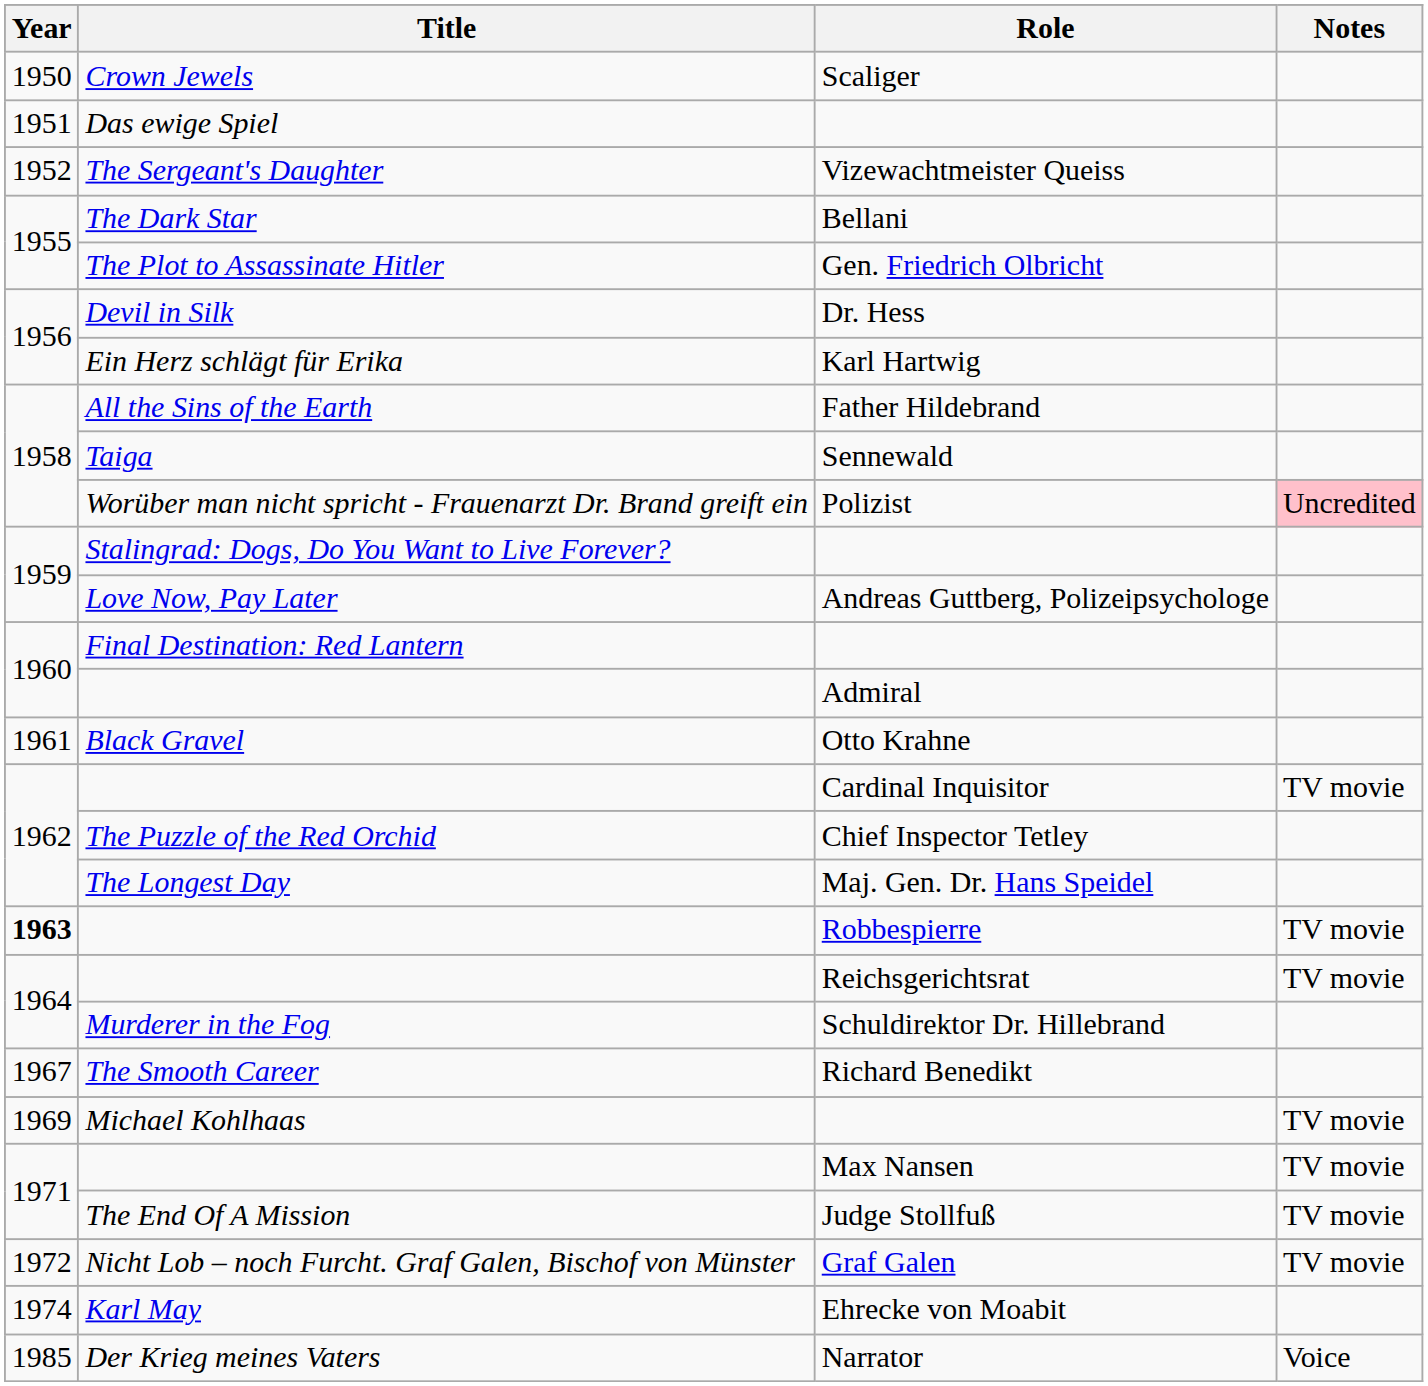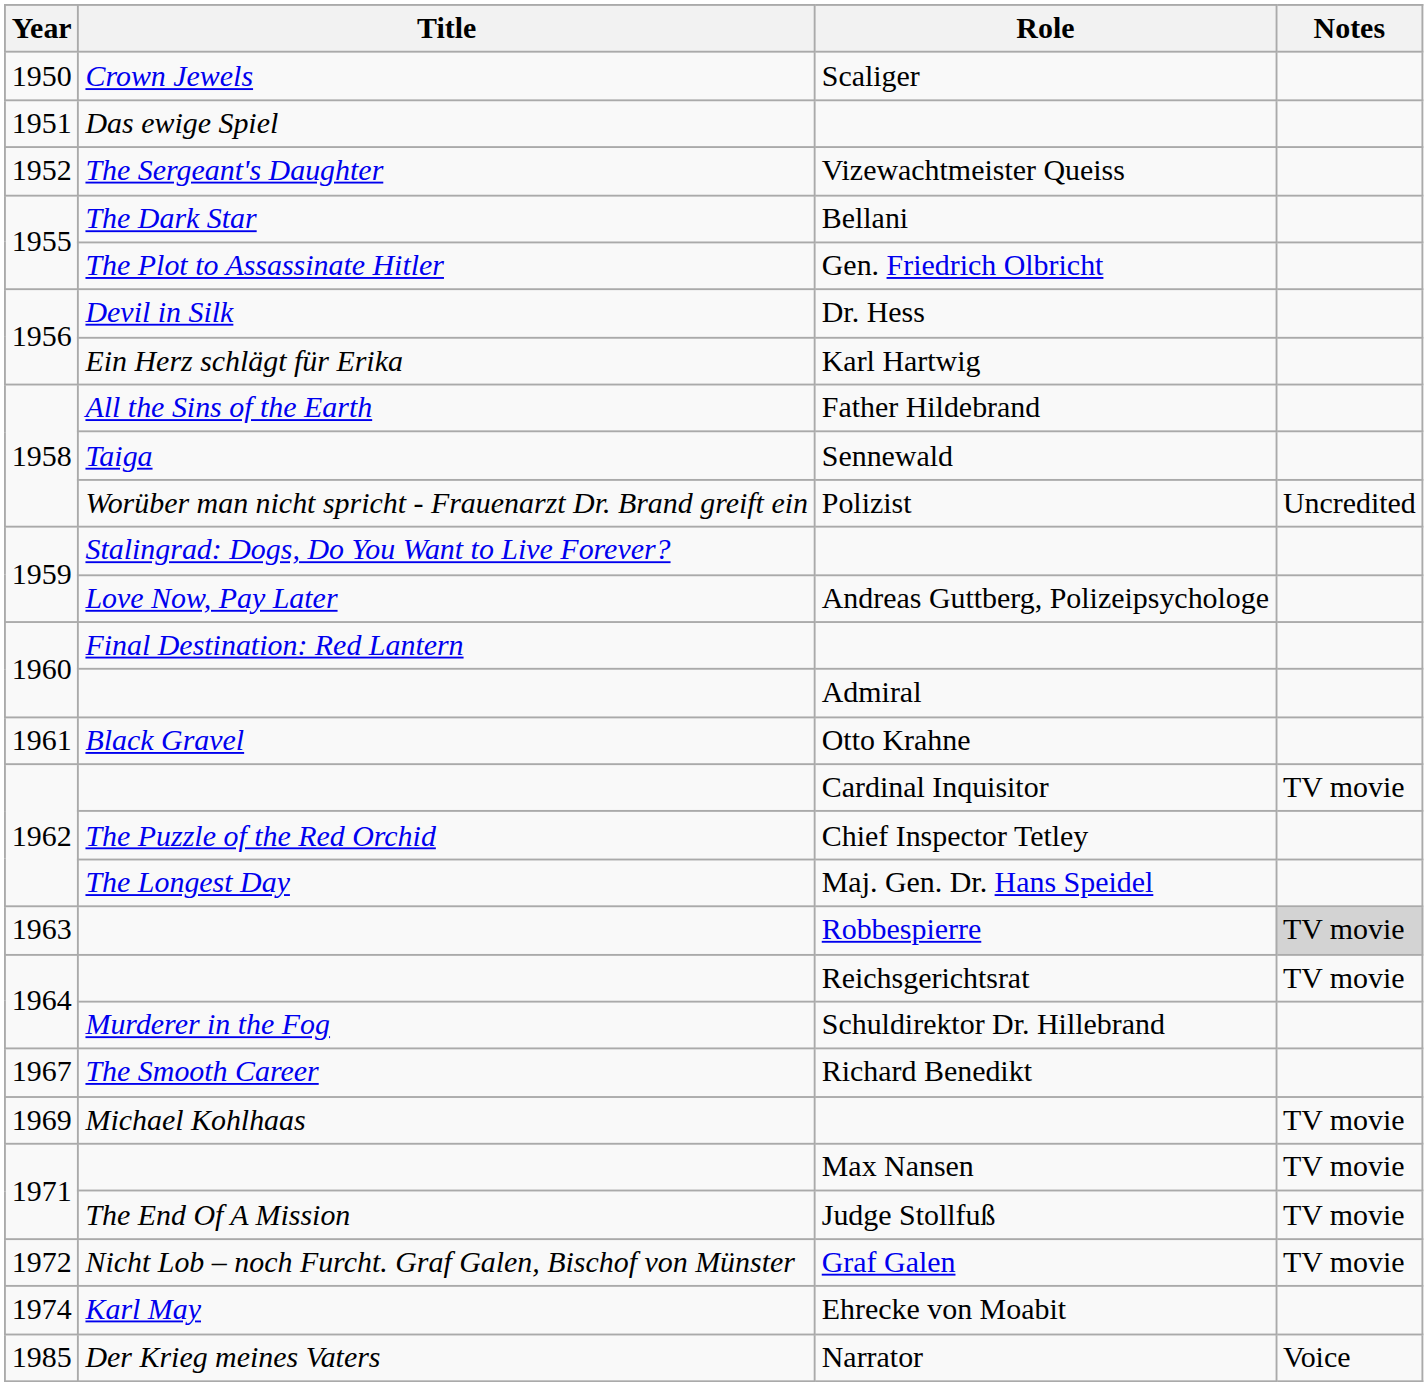(1349, 502) pink background -> (1349, 502) no background
(42, 929) bold -> (42, 929) normal
(1344, 929) no background -> (1344, 929) lightgrey background
